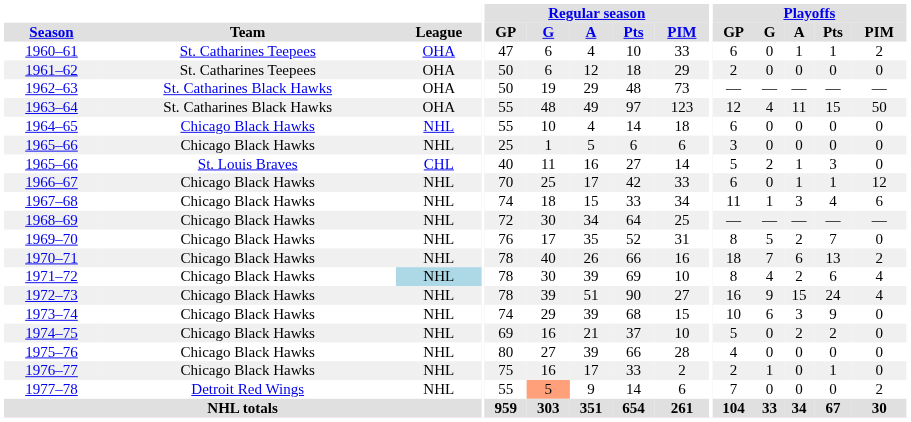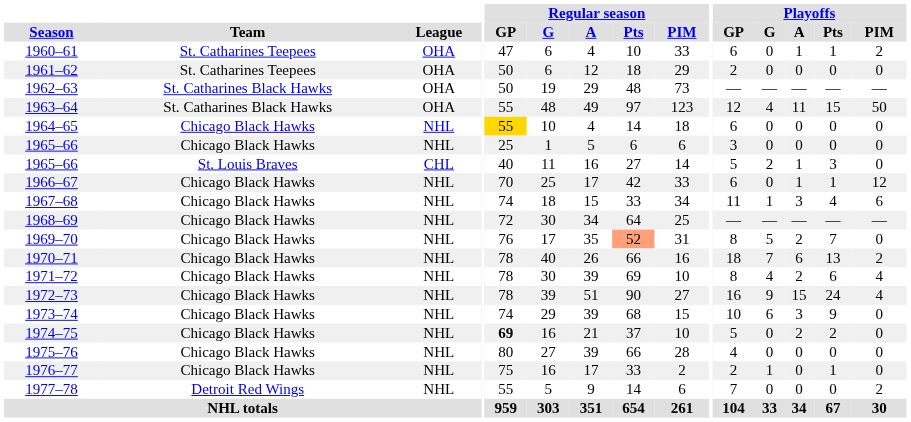(506, 126) no background -> (506, 126) gold background
(634, 239) no background -> (634, 239) lightsalmon background
(439, 276) lightblue background -> (439, 276) no background
(506, 333) normal -> (506, 333) bold
(548, 389) lightsalmon background -> (548, 389) no background
